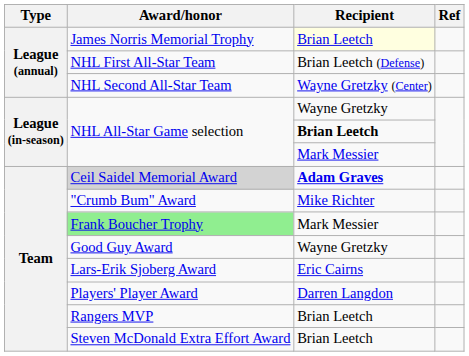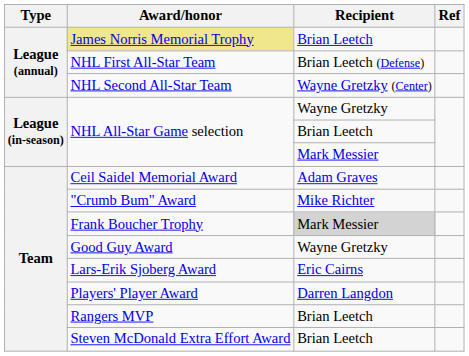(162, 39) no background -> (162, 39) khaki background
(335, 39) lightyellow background -> (335, 39) no background
(338, 131) bold -> (335, 131) normal
(154, 177) lightgrey background -> (154, 177) no background
(340, 177) bold -> (337, 177) normal
(137, 223) lightgreen background -> (137, 223) no background
(338, 223) no background -> (338, 223) lightgrey background
